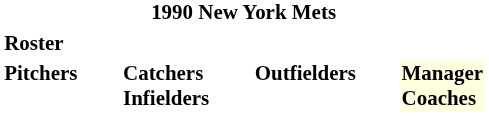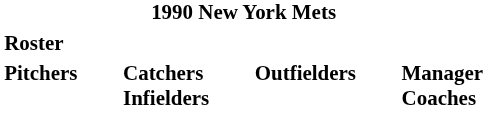(442, 85) lightyellow background -> (442, 85) no background
